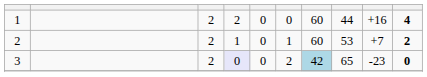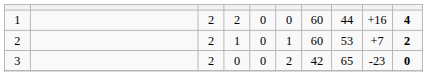(237, 61) lavender background -> (237, 61) no background
(317, 61) lightblue background -> (317, 61) no background
